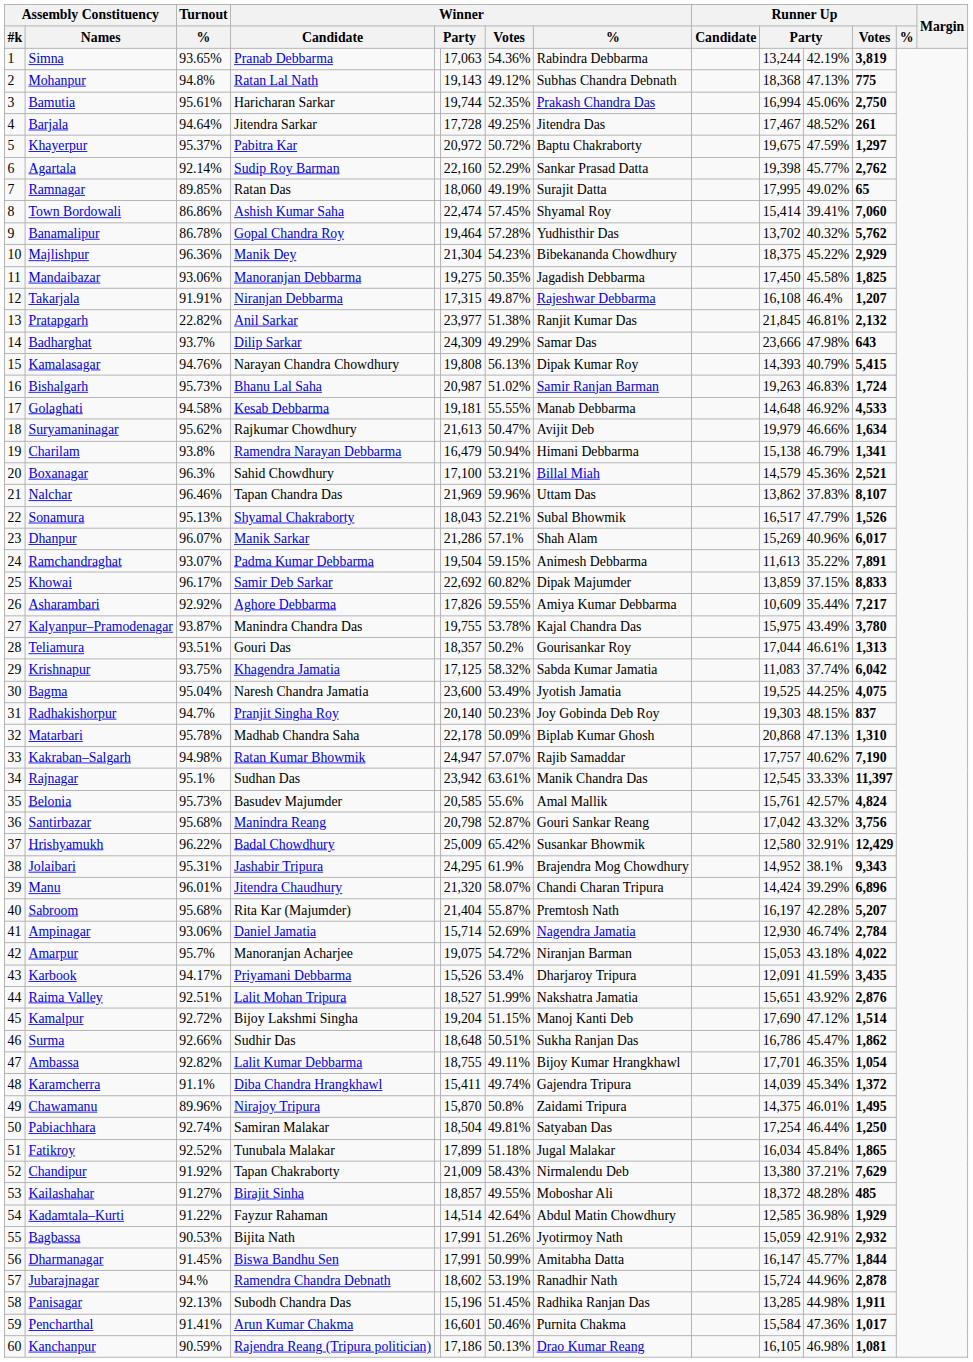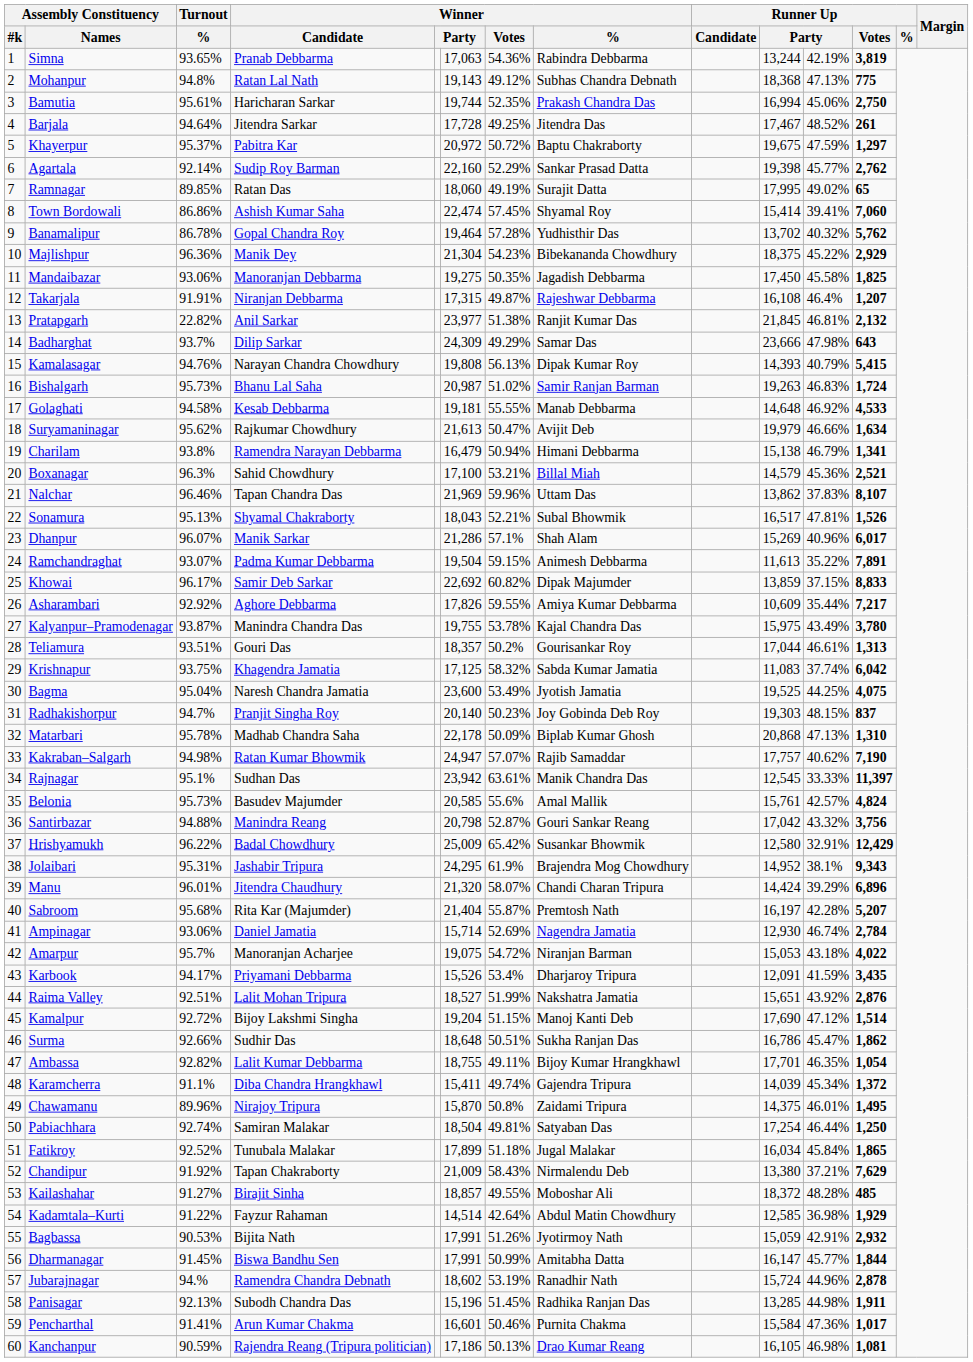(828, 517) 47.79% -> (828, 517) 47.81%
(200, 822) 95.68% -> (200, 822) 94.88%
